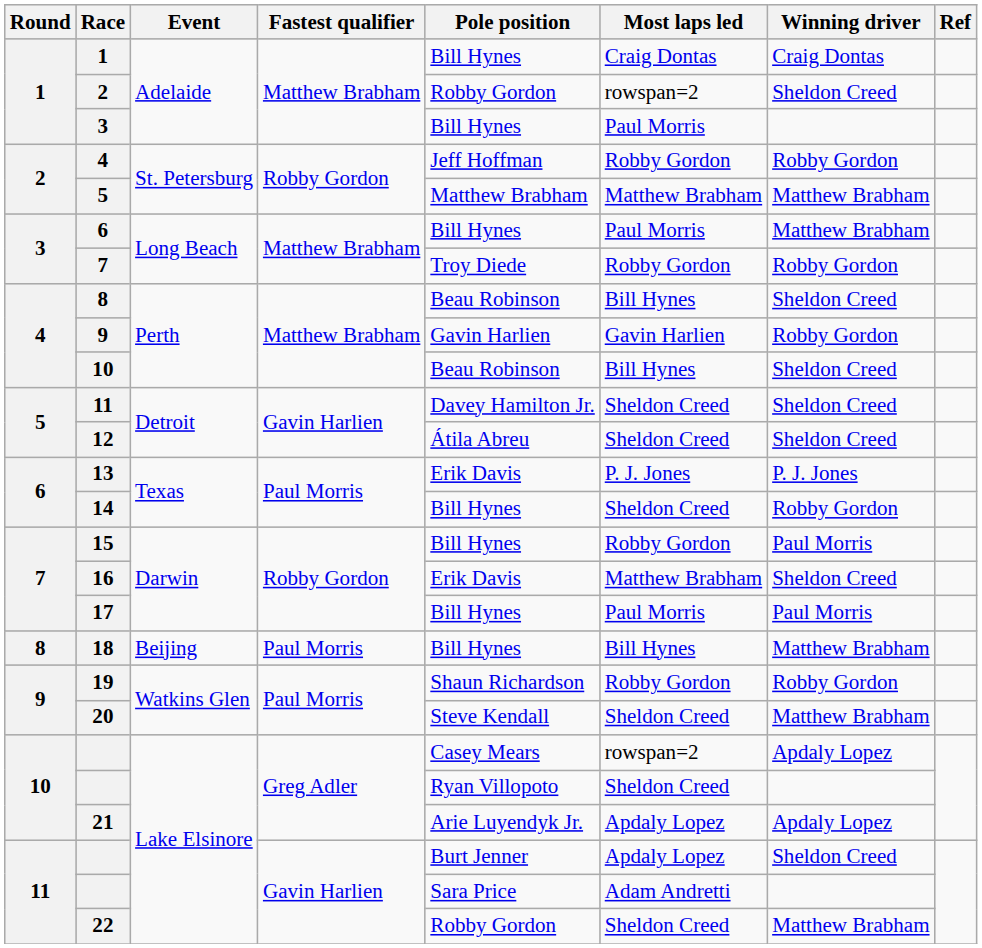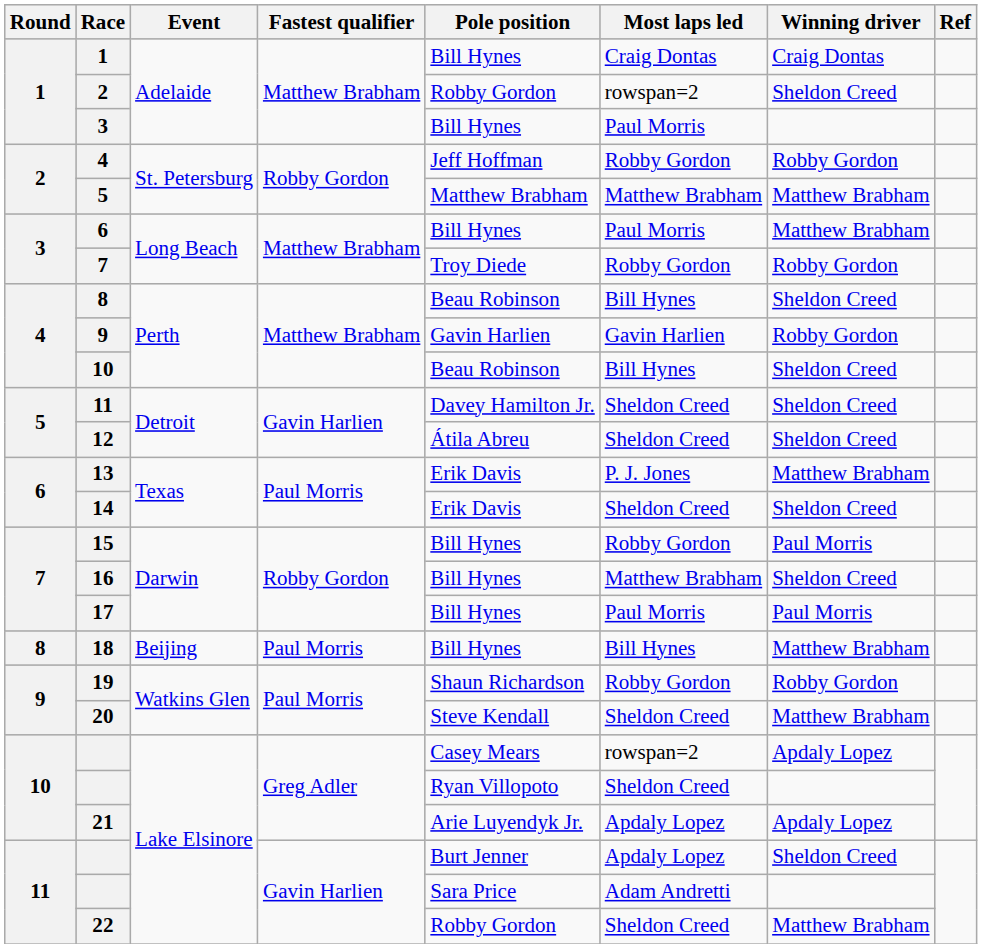(815, 473) P. J. Jones -> (851, 473) Matthew Brabham
(476, 508) Bill Hynes -> (476, 508) Erik Davis
(835, 508) Robby Gordon -> (834, 508) Sheldon Creed
(476, 577) Erik Davis -> (476, 577) Bill Hynes
